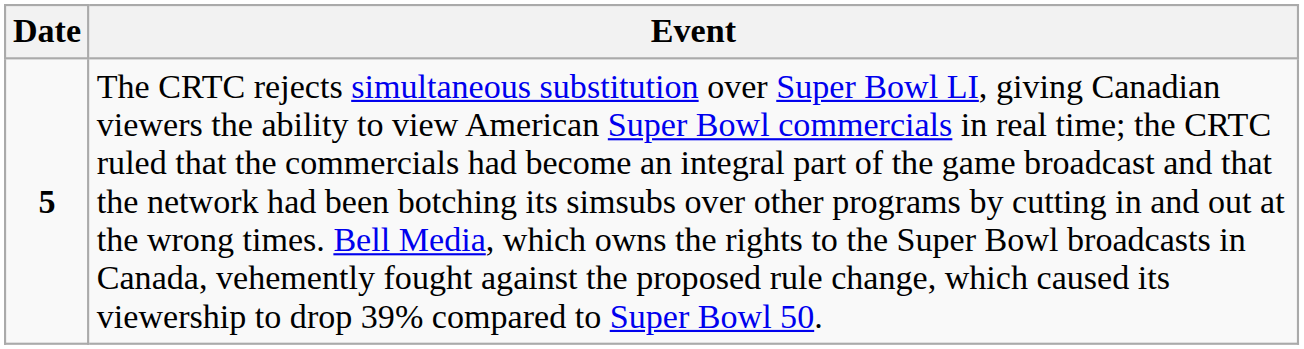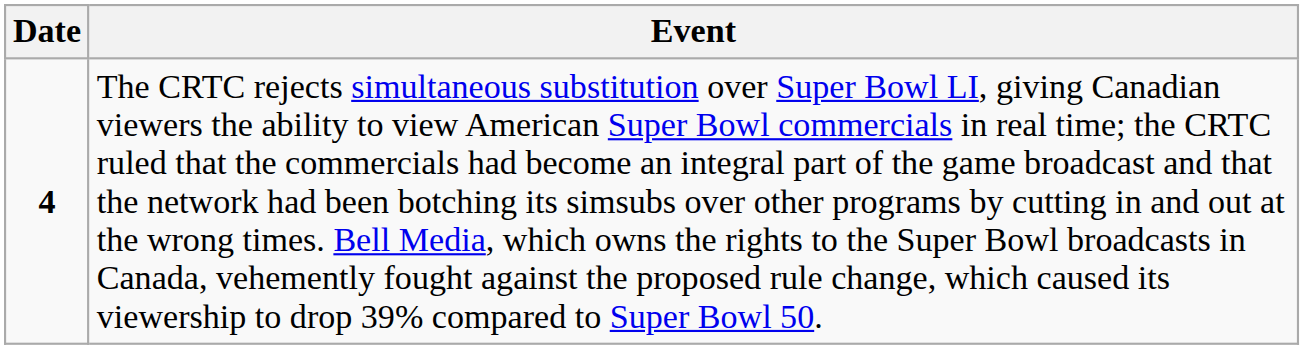(47, 200) 5 -> (47, 200) 4
